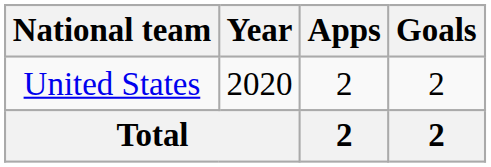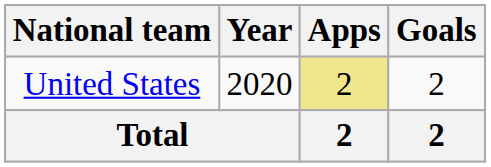(344, 82) no background -> (344, 82) khaki background
